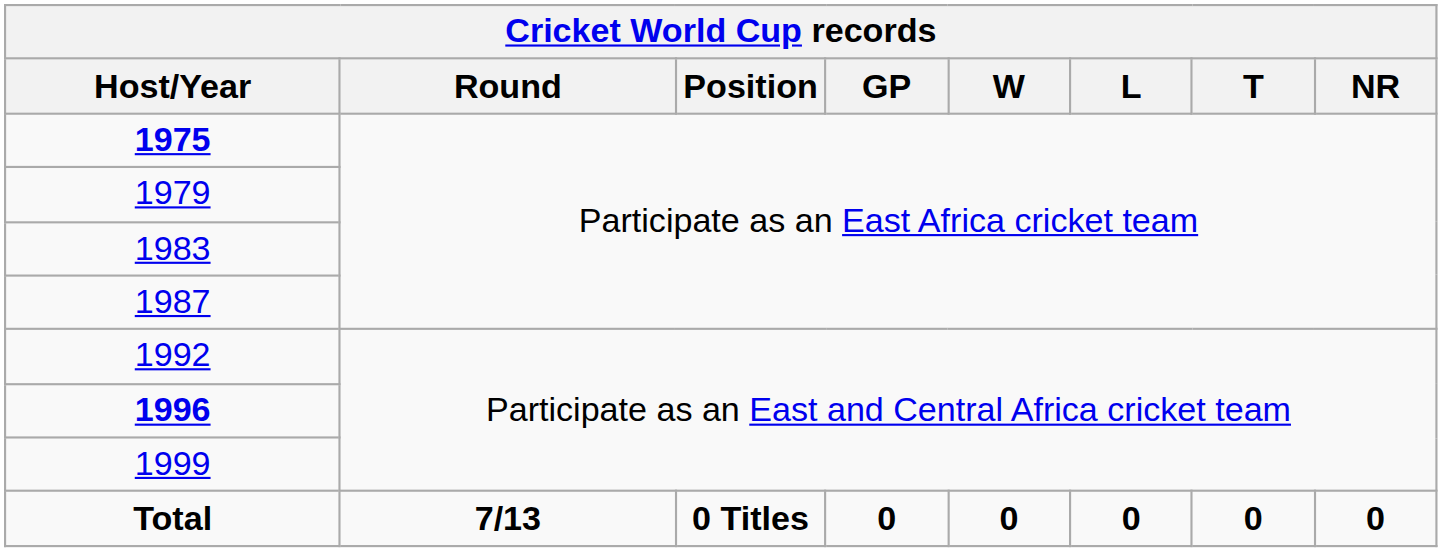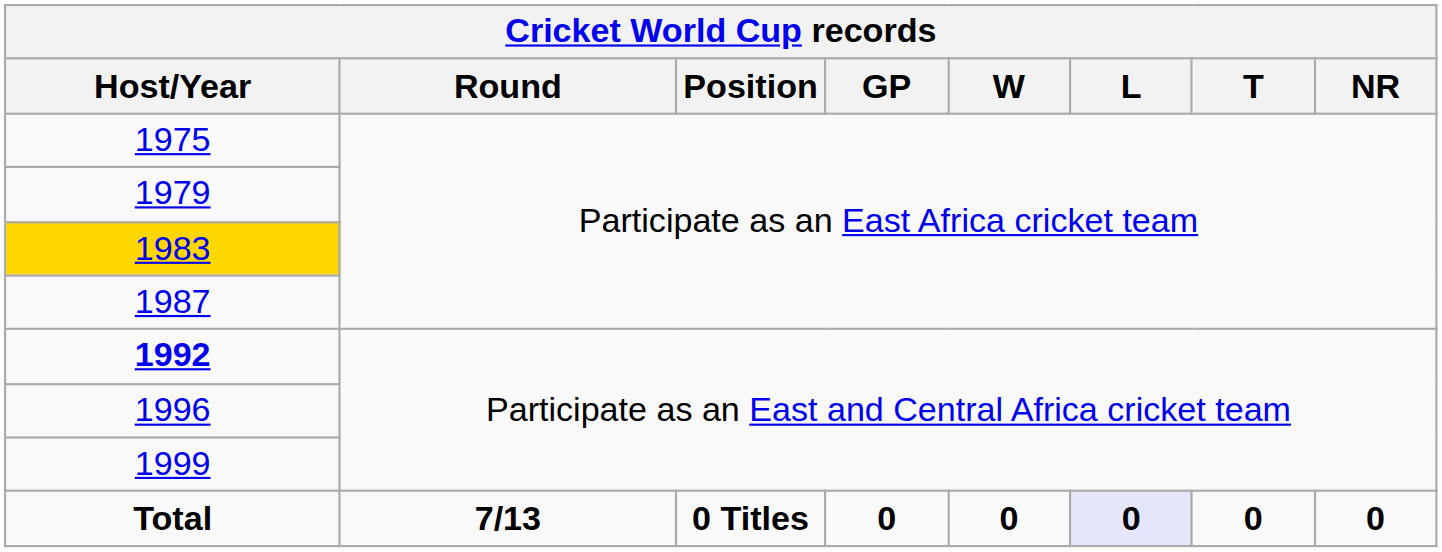(173, 139) bold -> (173, 139) normal
(173, 247) no background -> (173, 247) gold background
(173, 355) normal -> (173, 355) bold
(173, 409) bold -> (173, 409) normal
(1131, 517) no background -> (1131, 517) lavender background
